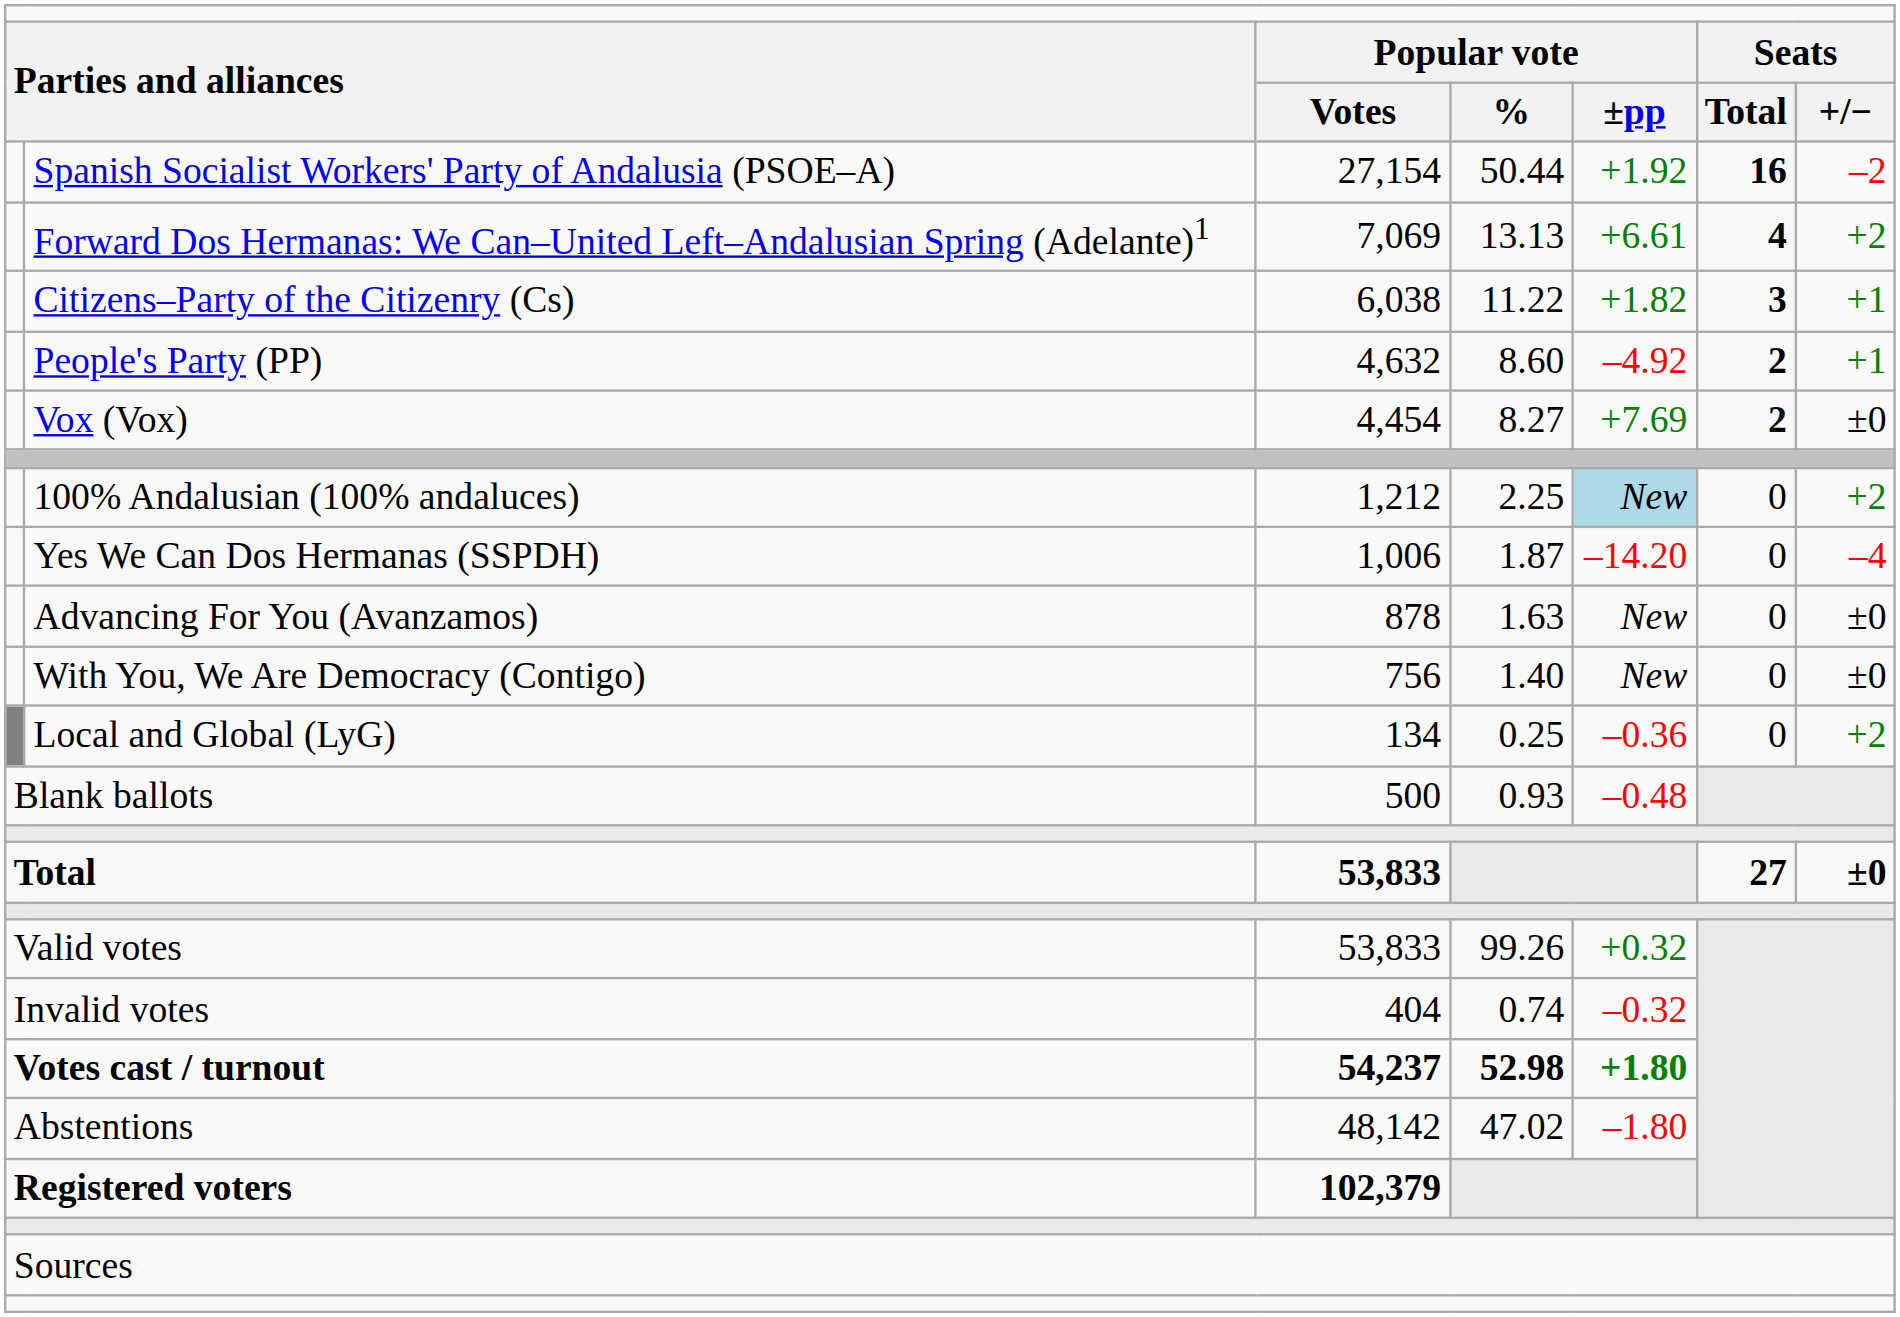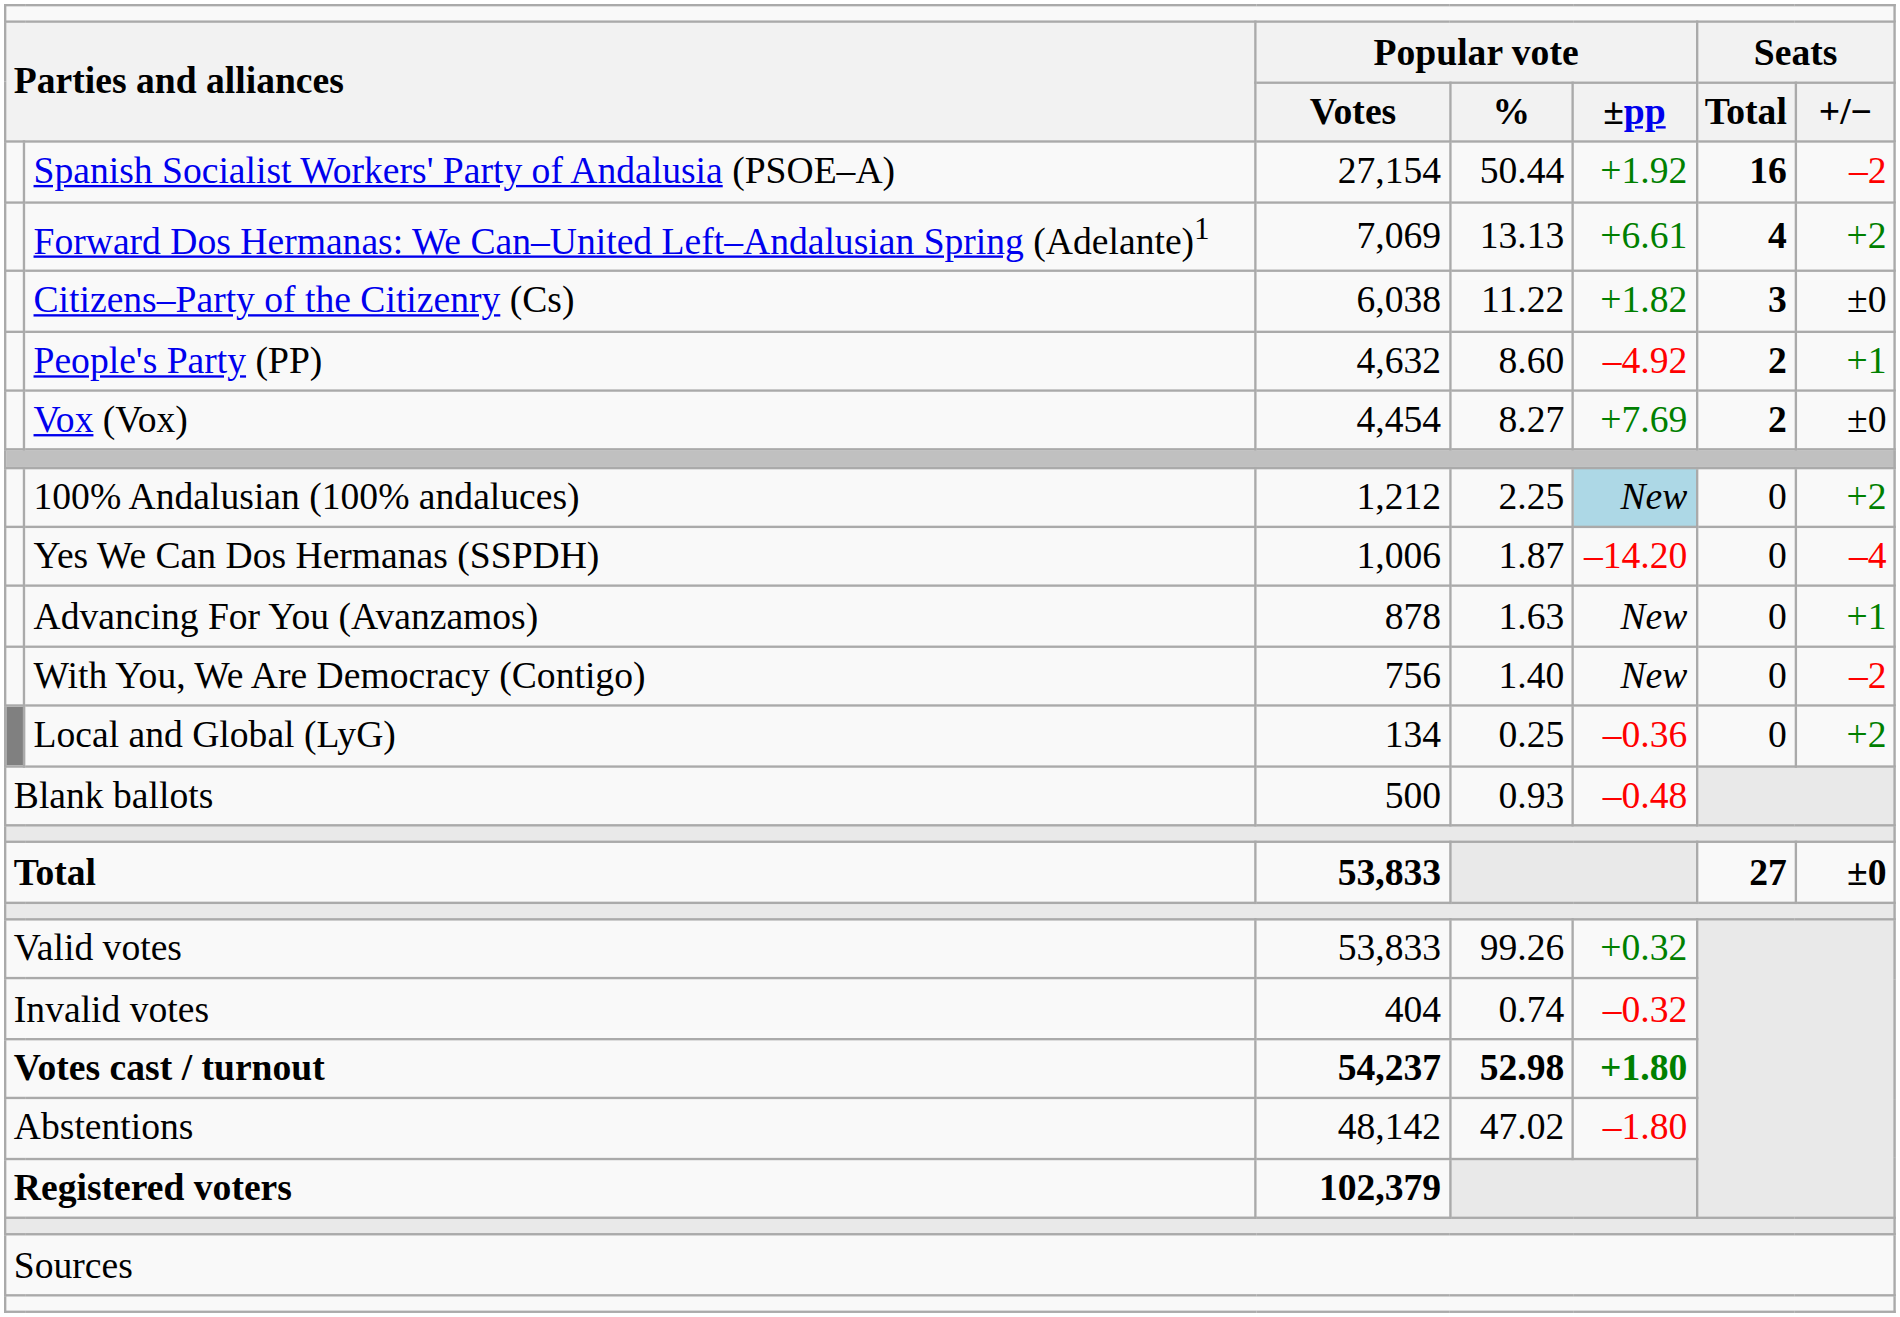(1866, 300) +1 -> (1867, 300) ±0
(1867, 615) ±0 -> (1866, 615) +1
(1867, 675) ±0 -> (1868, 675) –2
